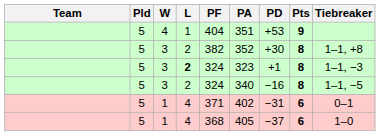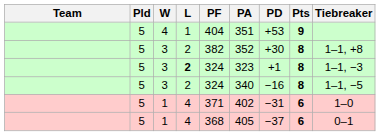(344, 103) 0–1 -> (344, 103) 1–0
(344, 121) 1–0 -> (344, 121) 0–1
